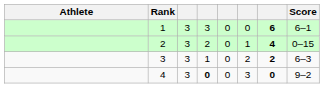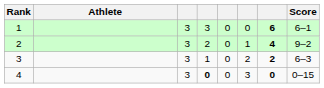columns swapped: (163, 12) <-> (76, 12)
(303, 43) 0–15 -> (303, 43) 9–2
(303, 75) 9–2 -> (303, 75) 0–15
